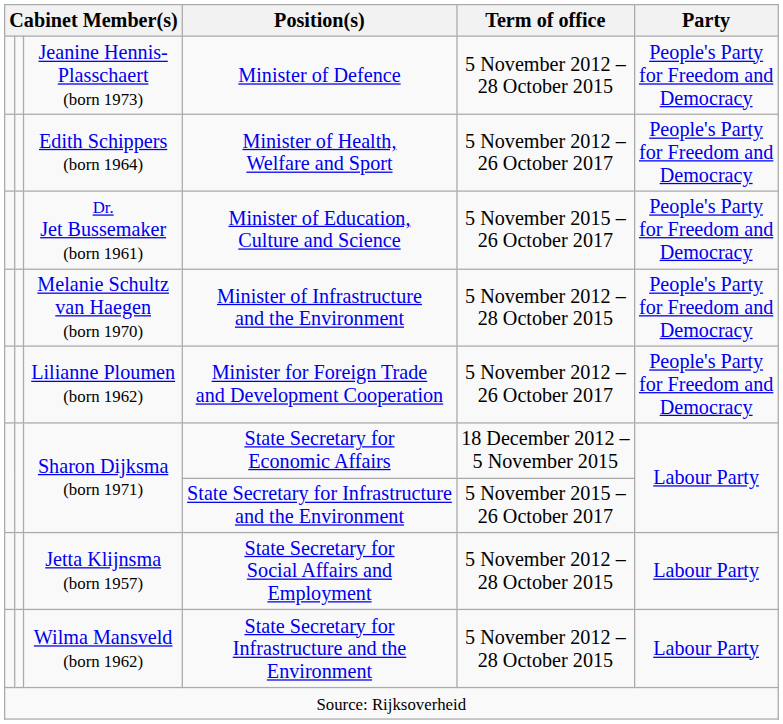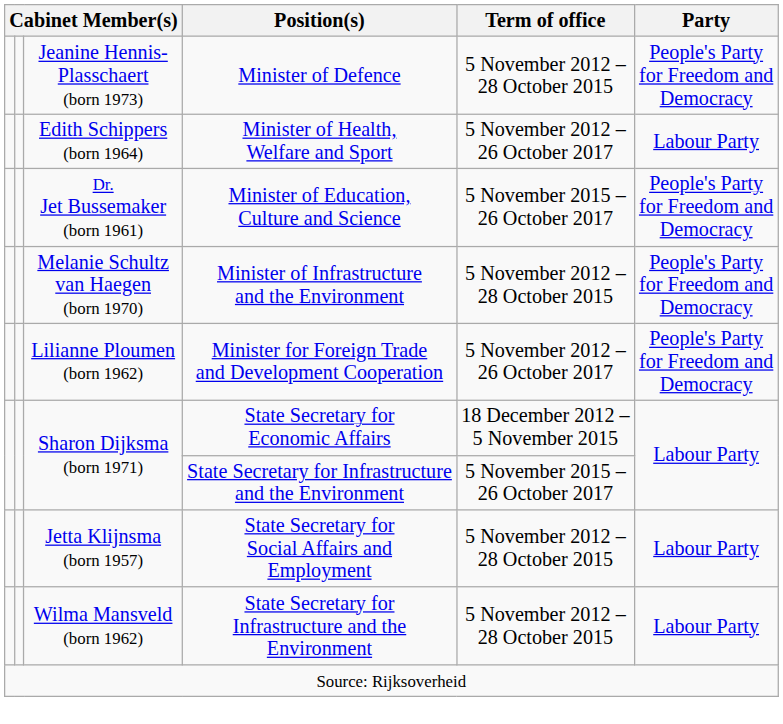(706, 152) People's Party for Freedom and Democracy -> (706, 141) Labour Party
